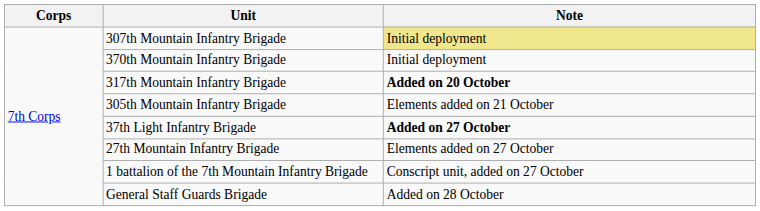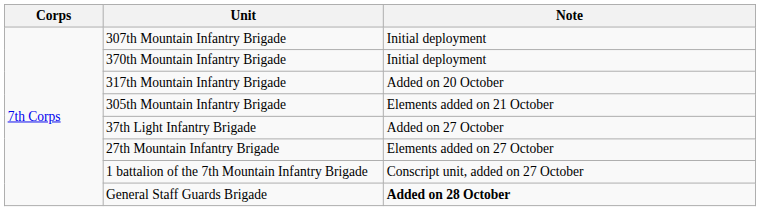(437, 38) khaki background -> (437, 38) no background
(449, 83) bold -> (445, 83) normal
(449, 127) bold -> (445, 127) normal
(445, 194) normal -> (449, 194) bold
